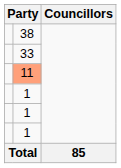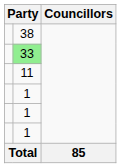(27, 53) no background -> (27, 53) lightgreen background
(27, 73) lightsalmon background -> (27, 73) no background
